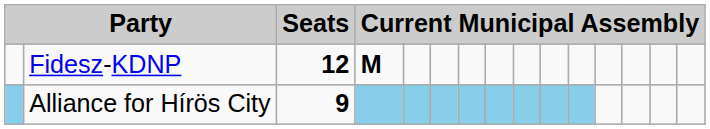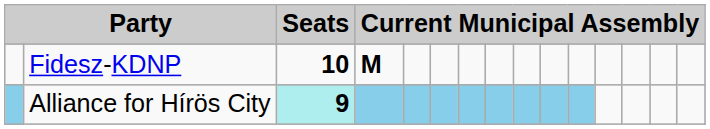(335, 64) 12 -> (335, 64) 10
(342, 104) no background -> (342, 104) paleturquoise background
